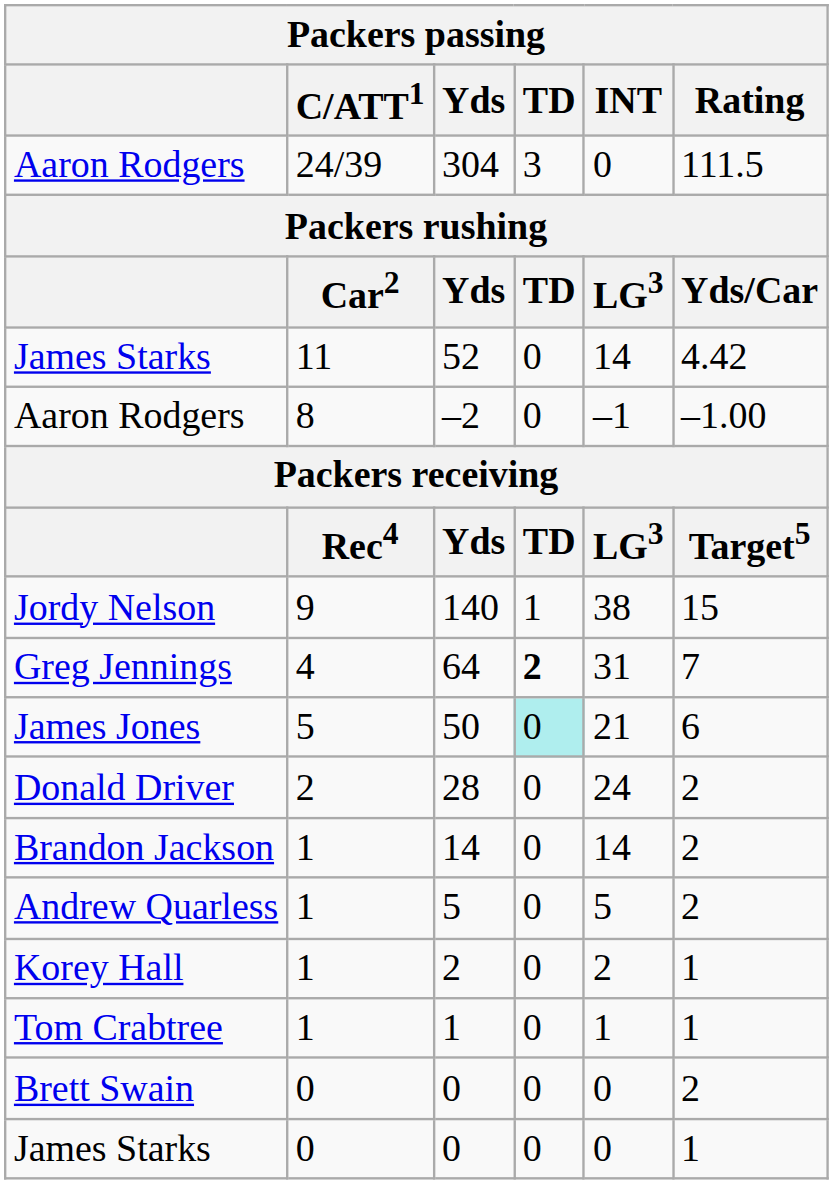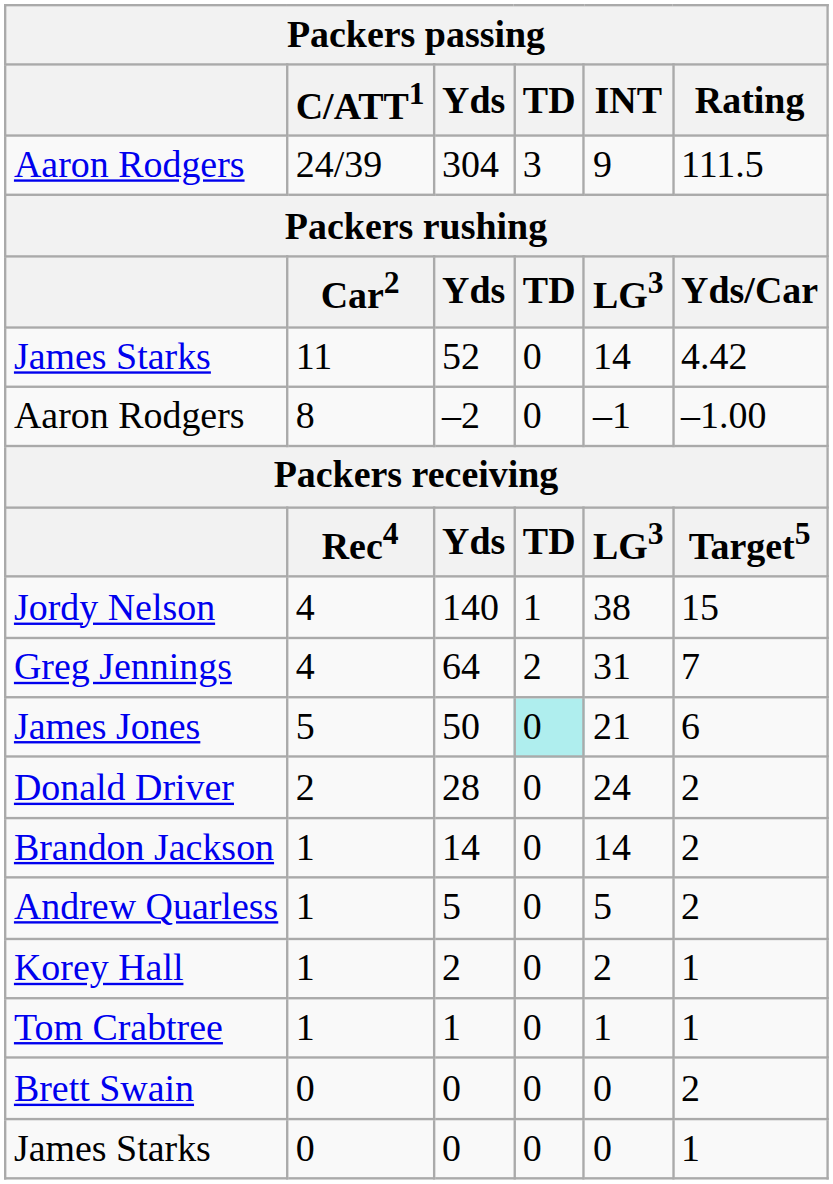(602, 165) 0 -> (602, 165) 9
(305, 606) 9 -> (305, 606) 4
(532, 666) bold -> (532, 666) normal
